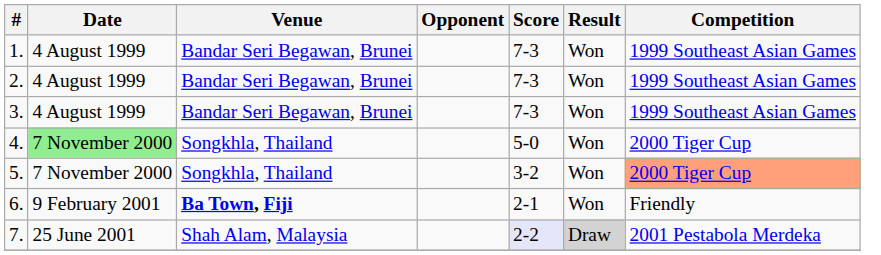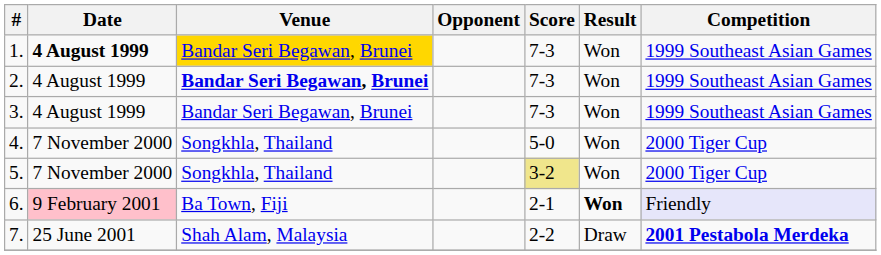(89, 50) normal -> (91, 50) bold
(297, 50) no background -> (297, 50) gold background
(297, 81) normal -> (305, 81) bold
(102, 142) lightgreen background -> (102, 142) no background
(526, 173) no background -> (542, 173) khaki background
(690, 173) lightsalmon background -> (706, 173) no background
(96, 204) no background -> (96, 204) pink background
(237, 204) bold -> (234, 204) normal
(586, 204) normal -> (603, 204) bold
(662, 204) no background -> (678, 204) lavender background
(526, 234) lavender background -> (542, 234) no background
(589, 234) lightgrey background -> (605, 234) no background
(725, 234) normal -> (747, 234) bold
